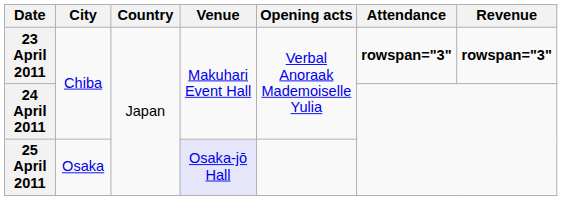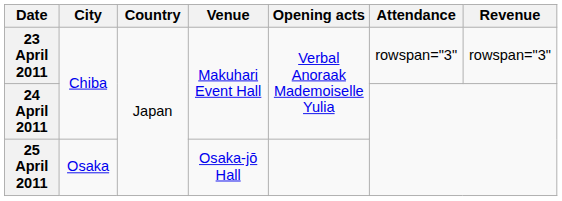(406, 55) bold -> (416, 55) normal
(507, 55) bold -> (510, 55) normal
(218, 167) lavender background -> (228, 167) no background
